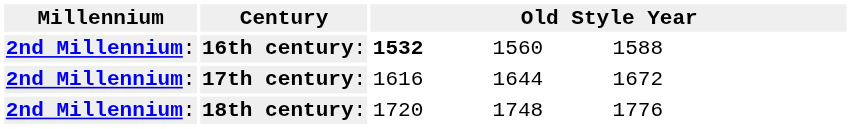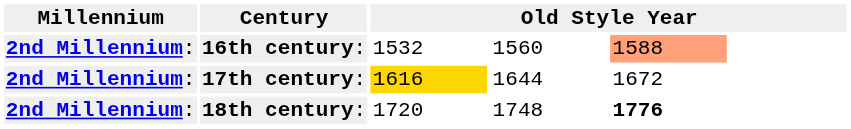(398, 49) bold -> (398, 49) normal
(638, 49) no background -> (638, 49) lightsalmon background
(398, 80) no background -> (398, 80) gold background
(638, 110) normal -> (638, 110) bold
